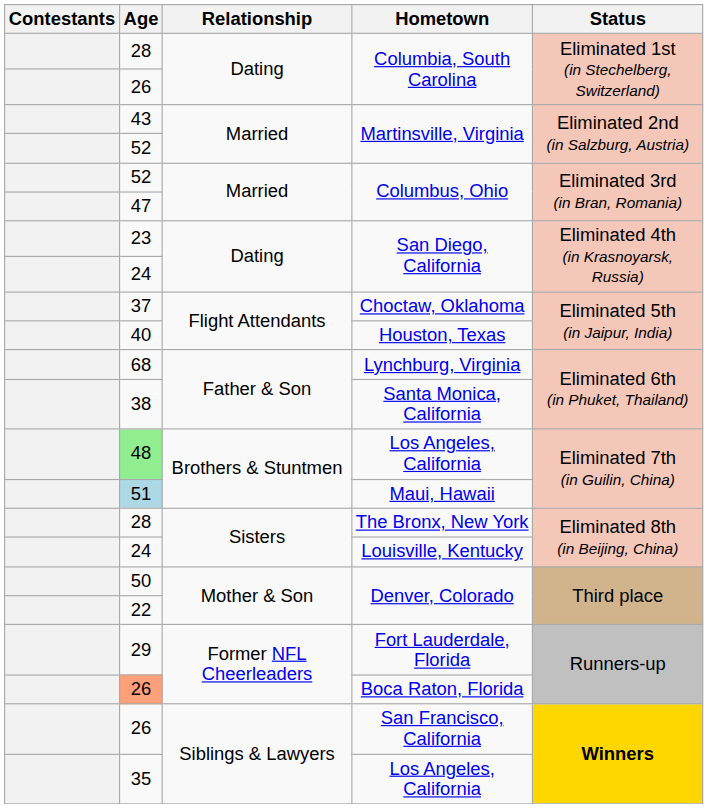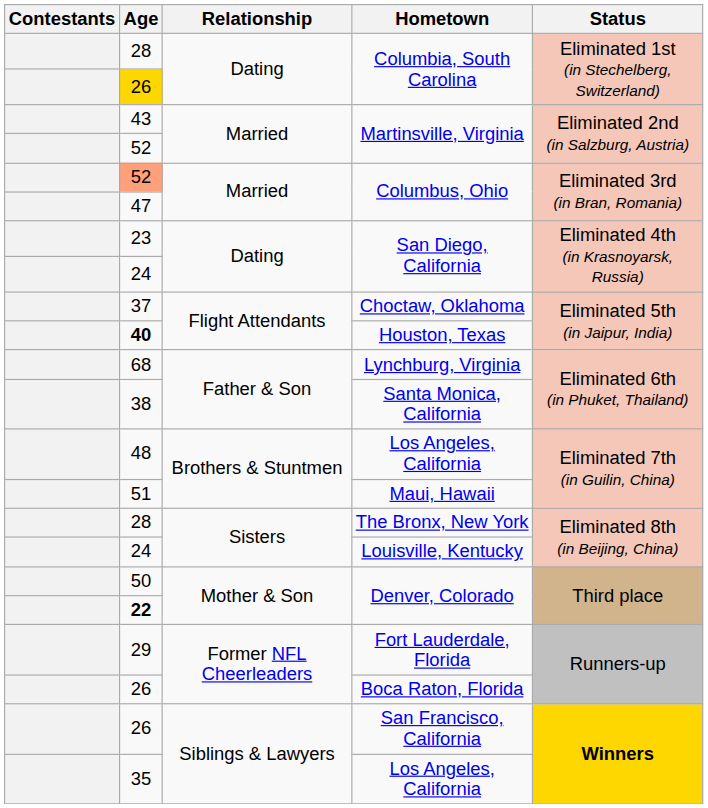(141, 86) no background -> (141, 86) gold background
(141, 177) no background -> (141, 177) lightsalmon background
(141, 335) normal -> (141, 335) bold
(141, 453) lightgreen background -> (141, 453) no background
(141, 493) lightblue background -> (141, 493) no background
(141, 610) normal -> (141, 610) bold
(141, 689) lightsalmon background -> (141, 689) no background
